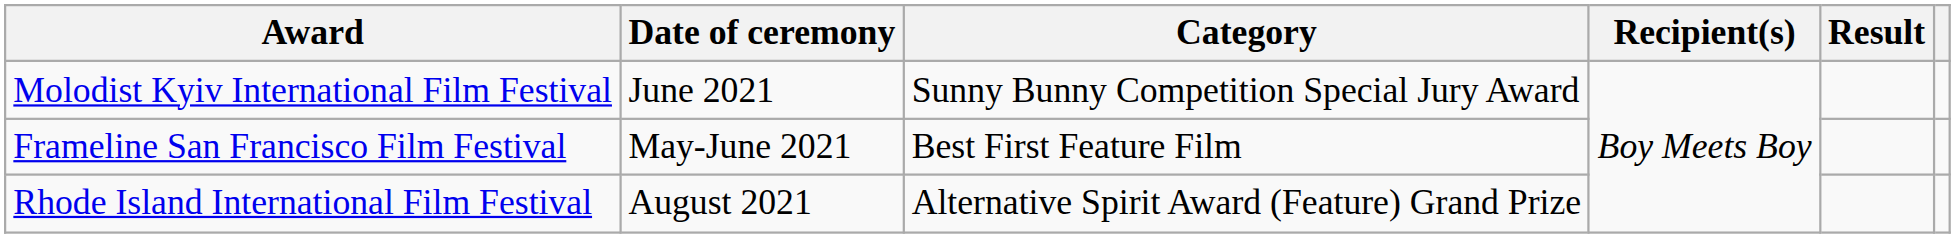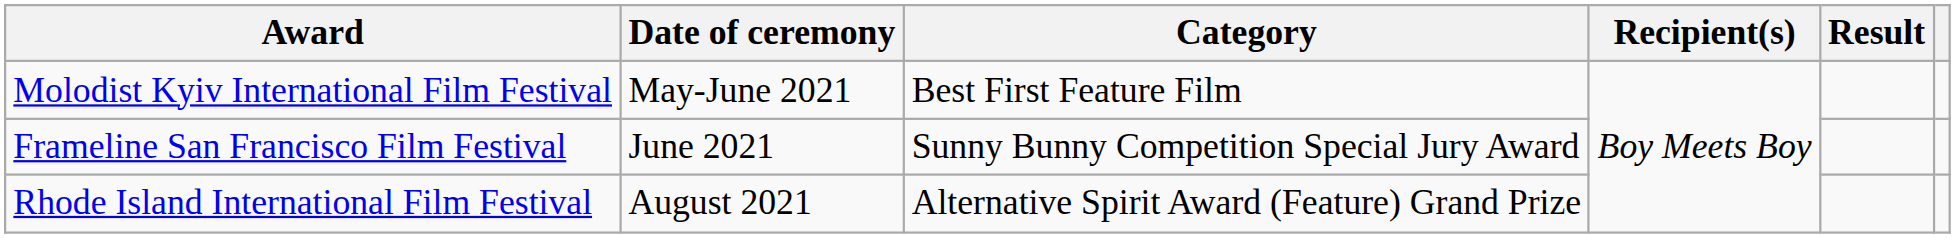(701, 89) June 2021 -> (740, 89) May-June 2021
(1246, 89) Sunny Bunny Competition Special Jury Award -> (1077, 89) Best First Feature Film
(740, 145) May-June 2021 -> (701, 145) June 2021
(1077, 145) Best First Feature Film -> (1246, 145) Sunny Bunny Competition Special Jury Award
